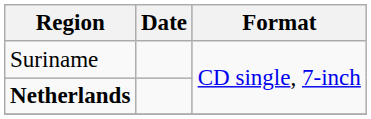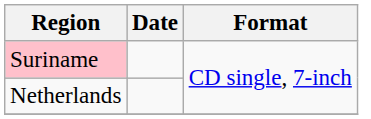(54, 59) no background -> (54, 59) pink background
(70, 95) bold -> (66, 95) normal
